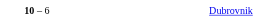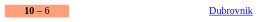(37, 11) no background -> (37, 11) lightsalmon background
